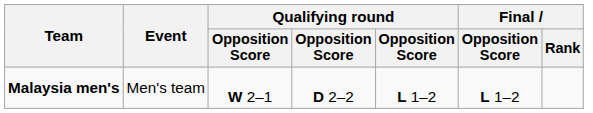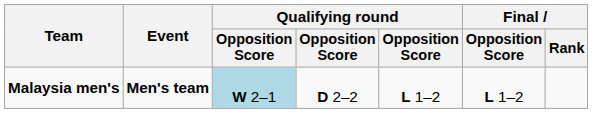(166, 88) normal -> (168, 88) bold
(250, 97) no background -> (254, 97) lightblue background
